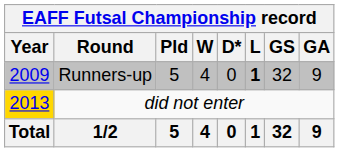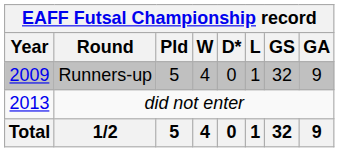(255, 75) bold -> (255, 75) normal
(29, 103) gold background -> (29, 103) no background
